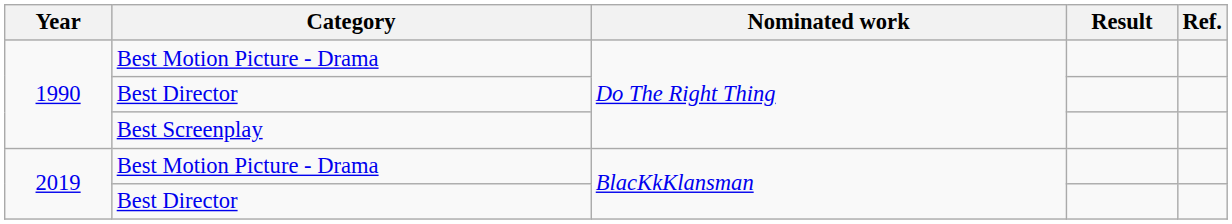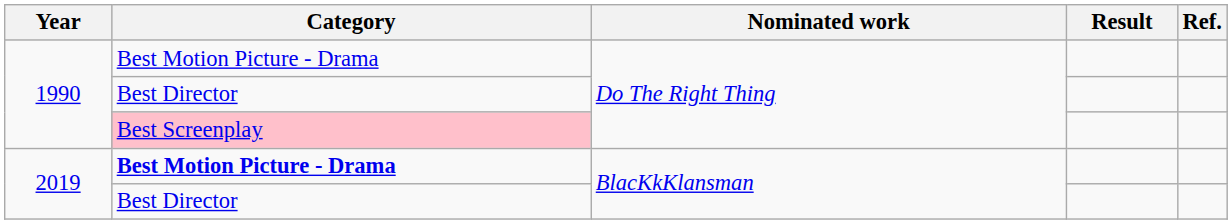(190, 129) no background -> (190, 129) pink background
(248, 165) normal -> (256, 165) bold
